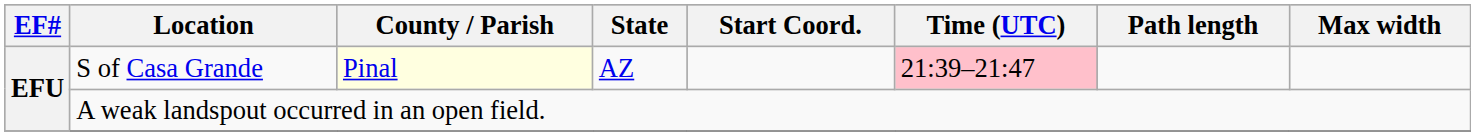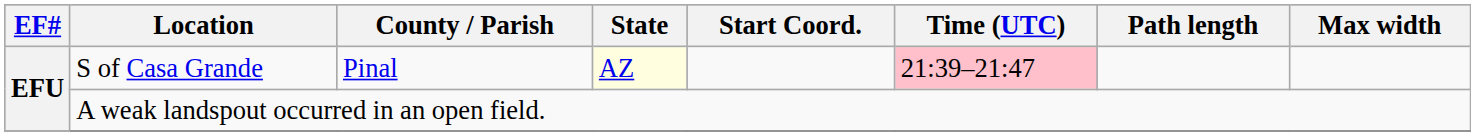(370, 67) lightyellow background -> (370, 67) no background
(617, 67) no background -> (617, 67) lightyellow background
